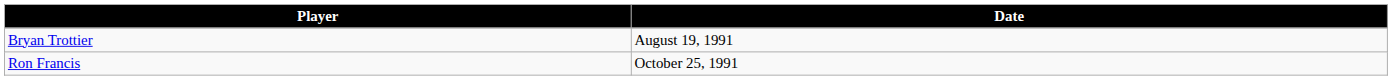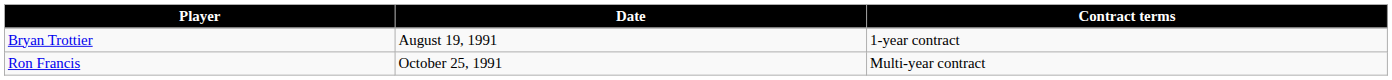+ column: (1127, 16)
